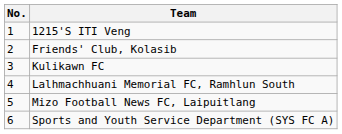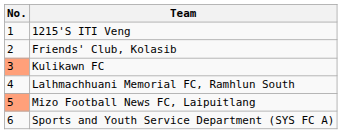(10, 67) no background -> (10, 67) lightsalmon background
(10, 102) no background -> (10, 102) lightsalmon background
